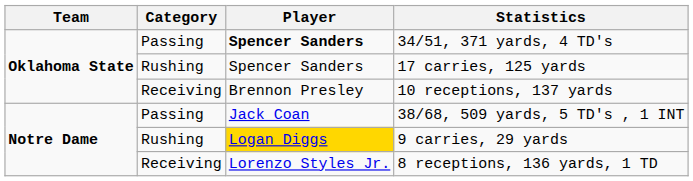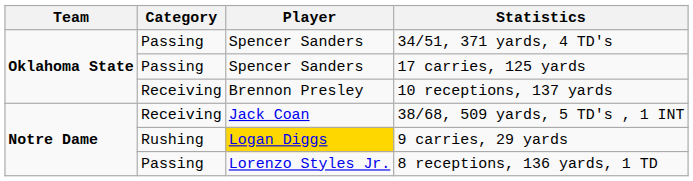(296, 42) bold -> (296, 42) normal
(172, 66) Rushing -> (172, 66) Passing
(172, 115) Passing -> (181, 115) Receiving
(181, 164) Receiving -> (172, 164) Passing
